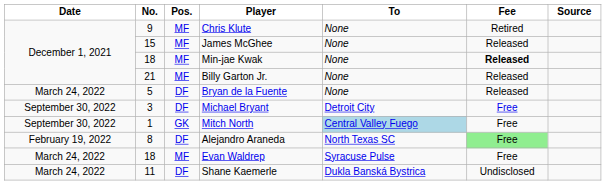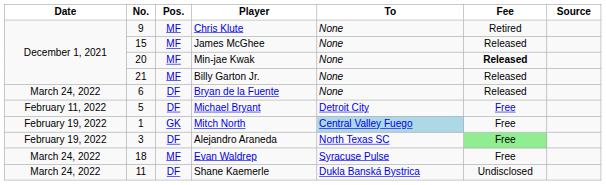(150, 60) 18 -> (141, 60) 20
(150, 92) 5 -> (141, 92) 6
(70, 108) September 30, 2022 -> (65, 108) February 11, 2022
(150, 108) 3 -> (141, 108) 5
(70, 124) September 30, 2022 -> (65, 124) February 19, 2022
(150, 140) 8 -> (141, 140) 3
